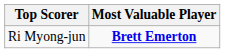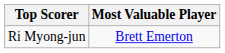(154, 36) bold -> (154, 36) normal
